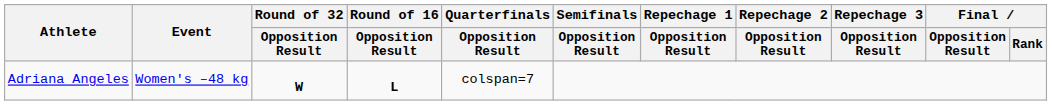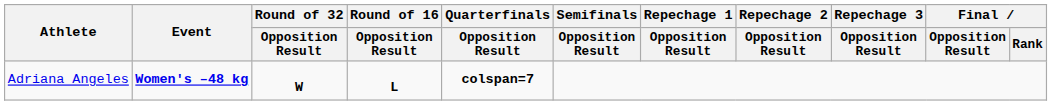(192, 80) normal -> (192, 80) bold
(498, 80) normal -> (498, 80) bold
